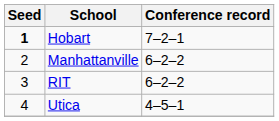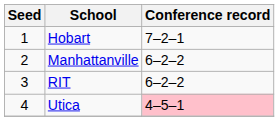(25, 37) bold -> (25, 37) normal
(165, 104) no background -> (165, 104) pink background
